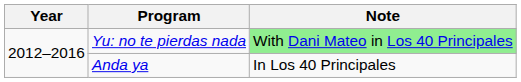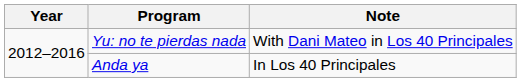(383, 41) lightgreen background -> (383, 41) no background
